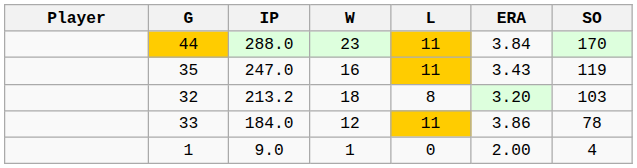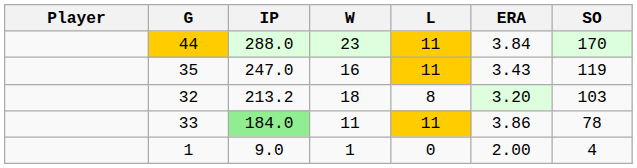(269, 124) no background -> (269, 124) lightgreen background
(350, 124) 12 -> (350, 124) 11
